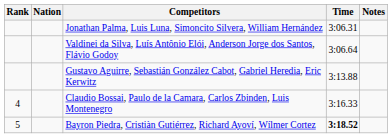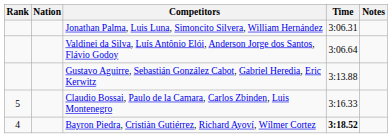(18, 104) 4 -> (18, 104) 5
(18, 125) 5 -> (18, 125) 4
